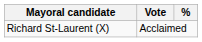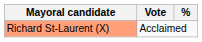(58, 28) no background -> (58, 28) lightsalmon background
